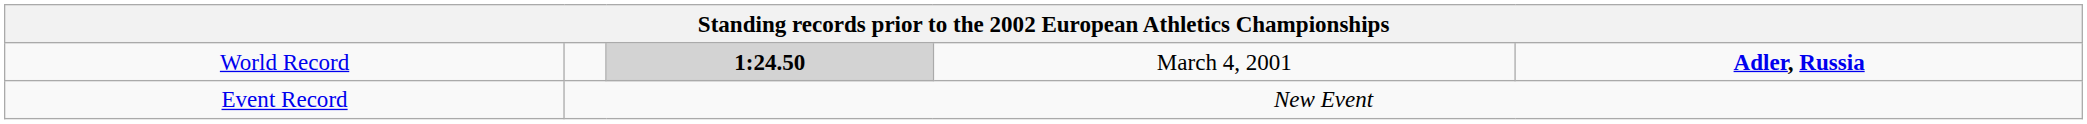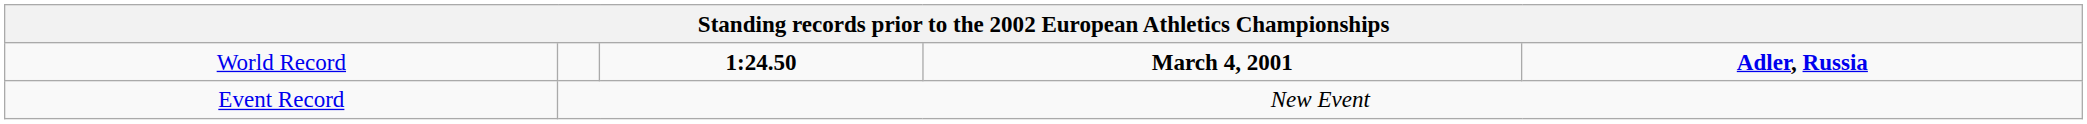(770, 61) lightgrey background -> (761, 61) no background
(1224, 61) normal -> (1222, 61) bold
